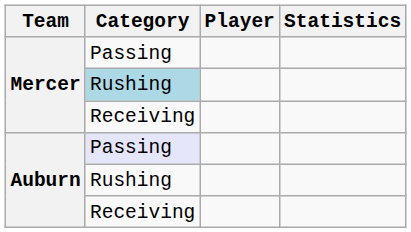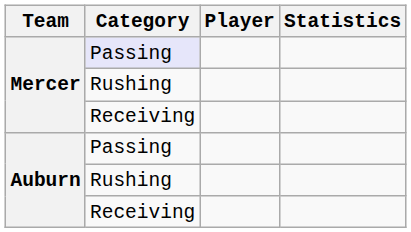(131, 53) no background -> (131, 53) lavender background
(131, 85) lightblue background -> (131, 85) no background
(131, 148) lavender background -> (131, 148) no background
